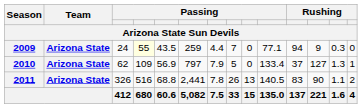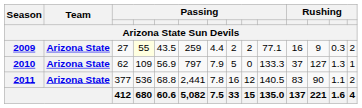(123, 48) 24 -> (123, 48) 27
(234, 48) 7 -> (234, 48) 2
(249, 48) 0 -> (249, 48) 2
(297, 48) 94 -> (297, 48) 16
(352, 48) 0 -> (352, 48) 2
(272, 64) 133.4 -> (272, 64) 133.3
(123, 79) 326 -> (123, 79) 377
(144, 79) 516 -> (144, 79) 536
(234, 79) 26 -> (234, 79) 16
(249, 79) 13 -> (249, 79) 12
